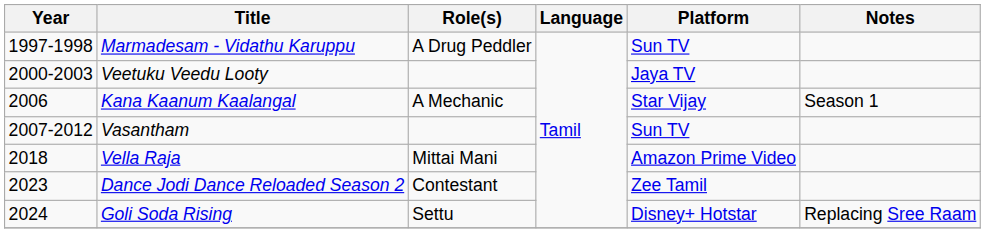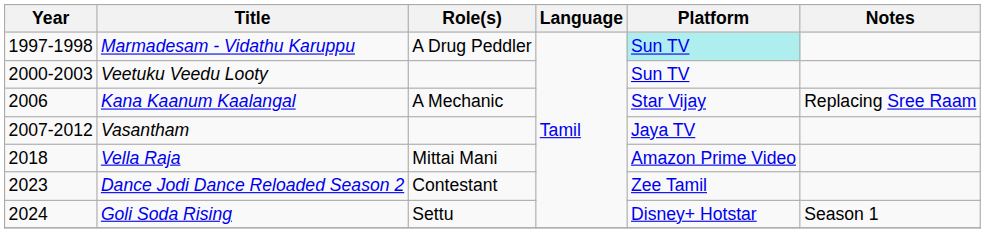(660, 46) no background -> (660, 46) paleturquoise background
(663, 74) Jaya TV -> (660, 74) Sun TV
(841, 102) Season 1 -> (890, 102) Replacing Sree Raam
(660, 130) Sun TV -> (663, 130) Jaya TV
(890, 213) Replacing Sree Raam -> (841, 213) Season 1
